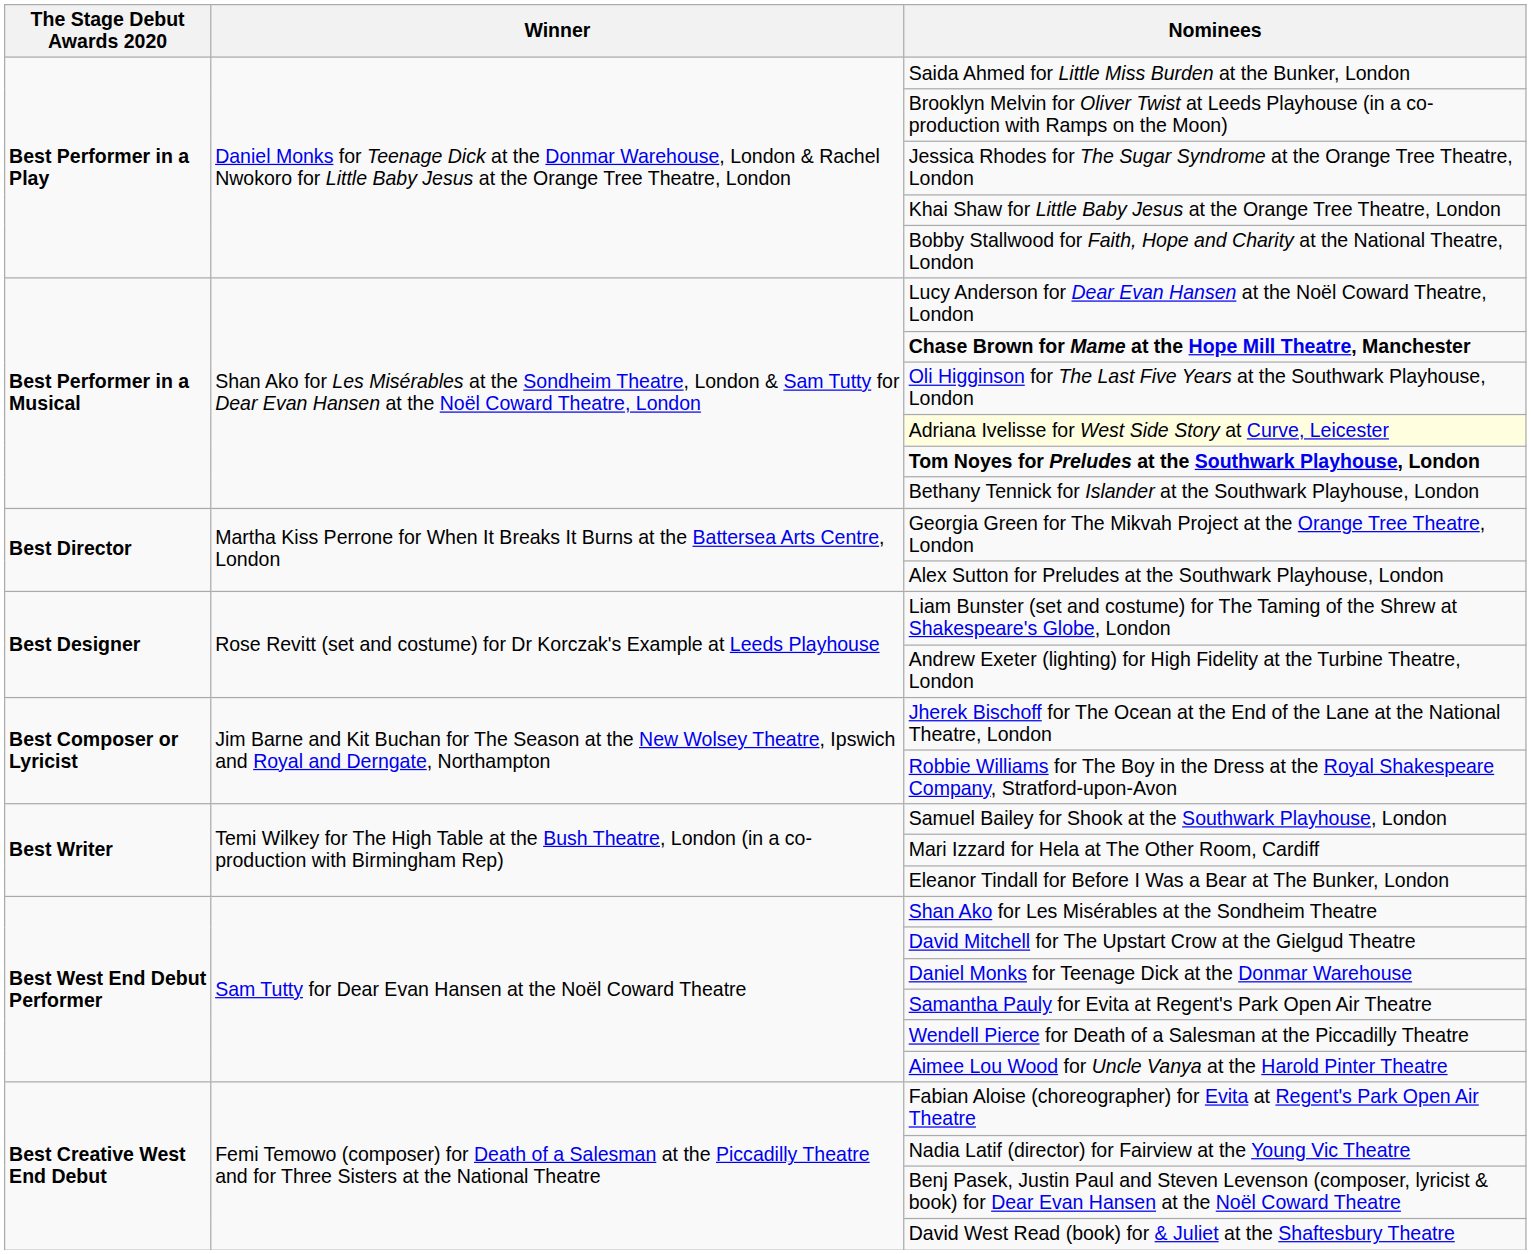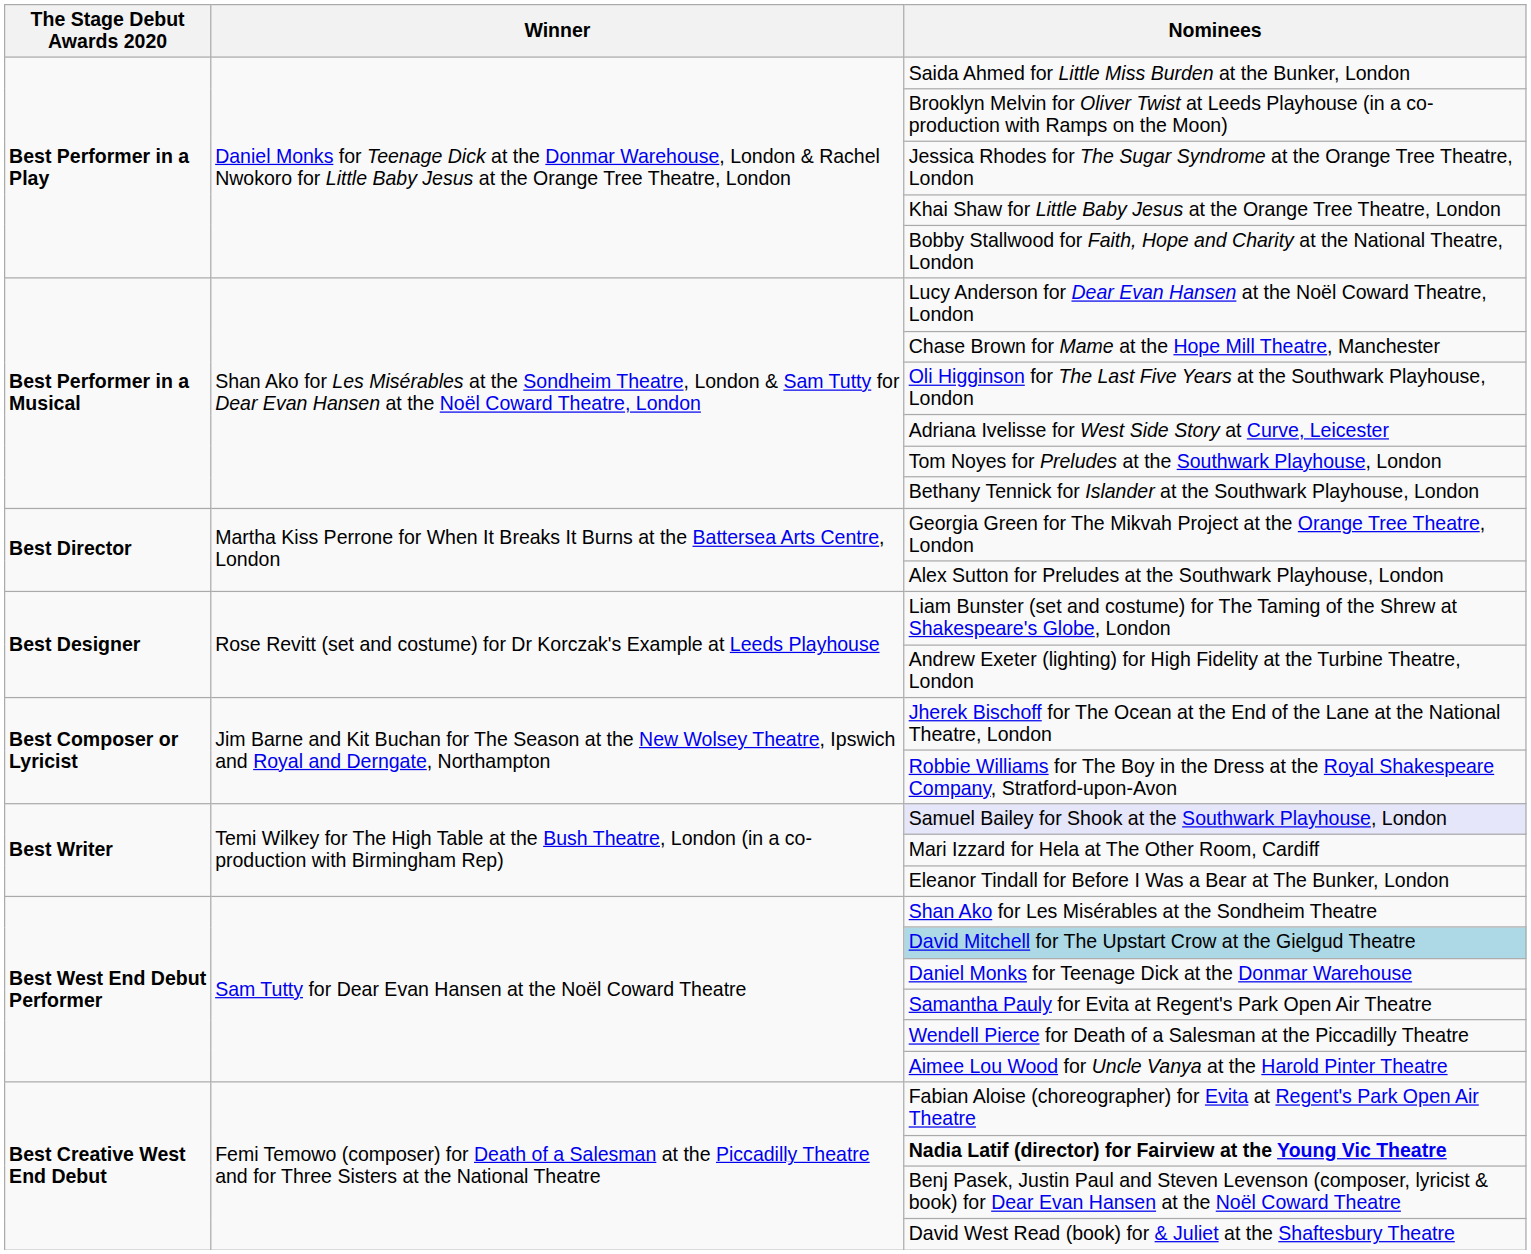(1190, 346) bold -> (1174, 346) normal
(1149, 430) lightyellow background -> (1149, 430) no background
(1194, 461) bold -> (1175, 461) normal
(1178, 818) no background -> (1178, 818) lavender background
(1162, 942) no background -> (1162, 942) lightblue background
(1160, 1150) normal -> (1178, 1150) bold
